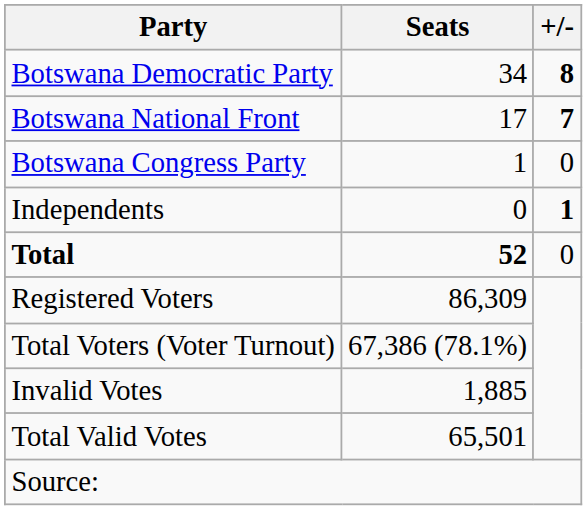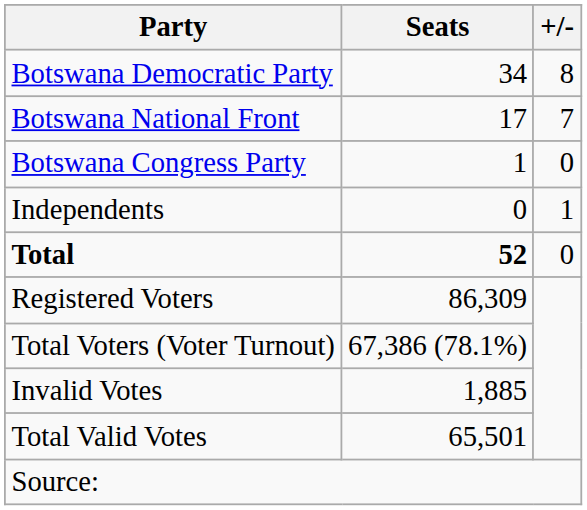(567, 72) bold -> (567, 72) normal
(567, 118) bold -> (567, 118) normal
(567, 208) bold -> (567, 208) normal
